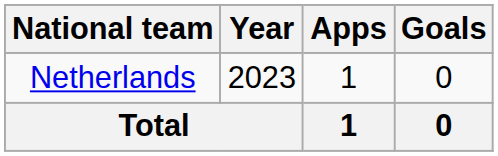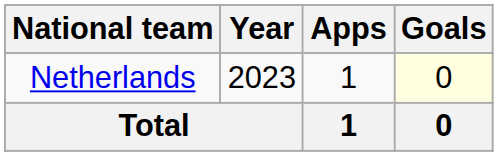(444, 77) no background -> (444, 77) lightyellow background
